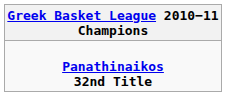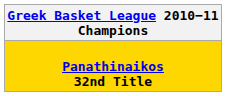(113, 74) no background -> (113, 74) gold background
